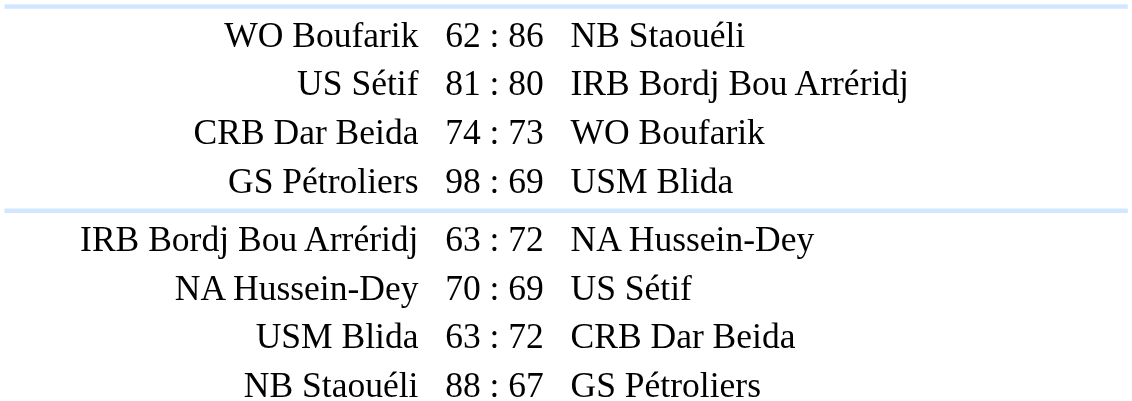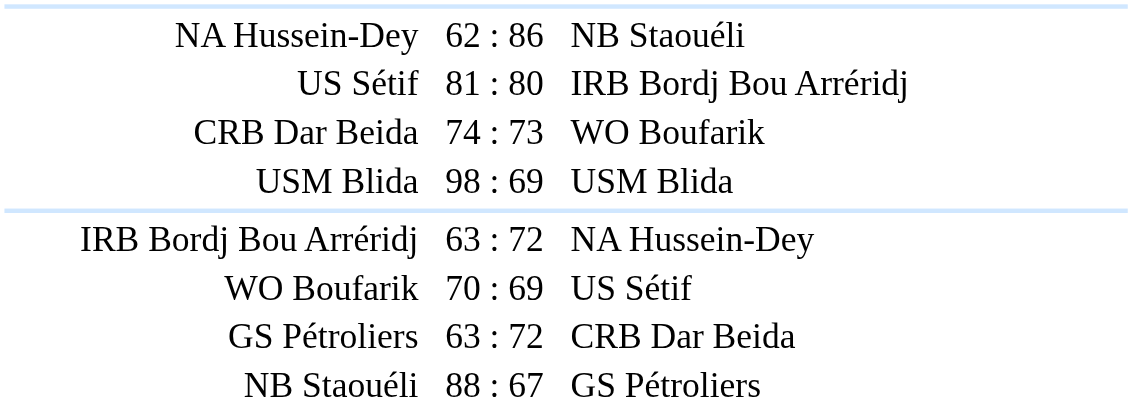(321, 34) WO Boufarik -> (297, 34) NA Hussein-Dey
(323, 181) GS Pétroliers -> (337, 181) USM Blida
(297, 287) NA Hussein-Dey -> (321, 287) WO Boufarik
(337, 336) USM Blida -> (323, 336) GS Pétroliers
